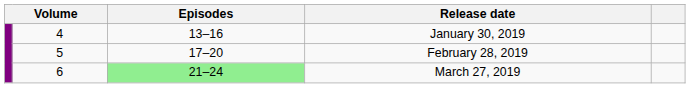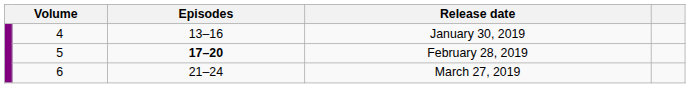(206, 53) normal -> (206, 53) bold
(206, 72) lightgreen background -> (206, 72) no background
